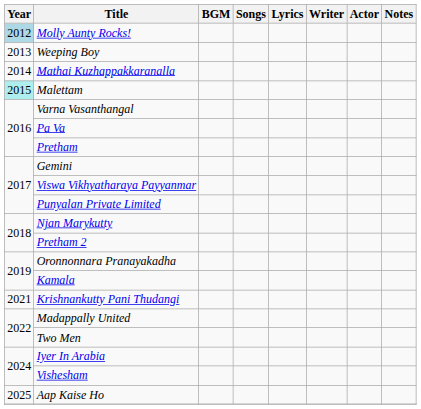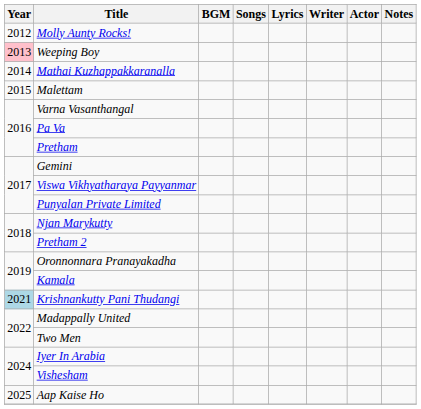(19, 33) lightblue background -> (19, 33) no background
(19, 52) no background -> (19, 52) pink background
(19, 90) paleturquoise background -> (19, 90) no background
(19, 299) no background -> (19, 299) lightblue background
